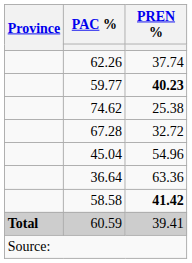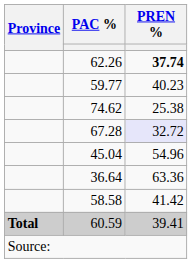(168, 62) normal -> (168, 62) bold
(168, 85) bold -> (168, 85) normal
(168, 131) no background -> (168, 131) lavender background
(168, 200) bold -> (168, 200) normal
